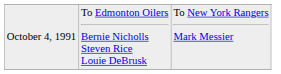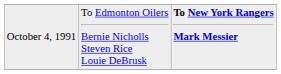(221, 25) normal -> (224, 25) bold
